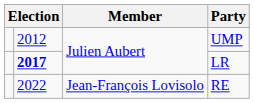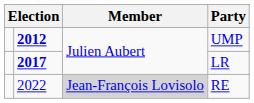(32, 39) normal -> (32, 39) bold
(135, 86) no background -> (135, 86) lightgrey background
